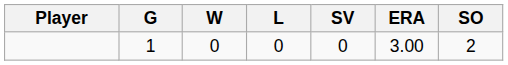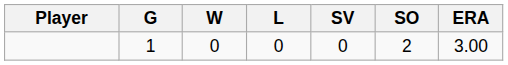columns swapped: (407, 18) <-> (471, 18)
